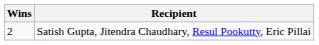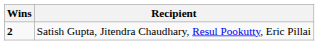(10, 31) normal -> (10, 31) bold
